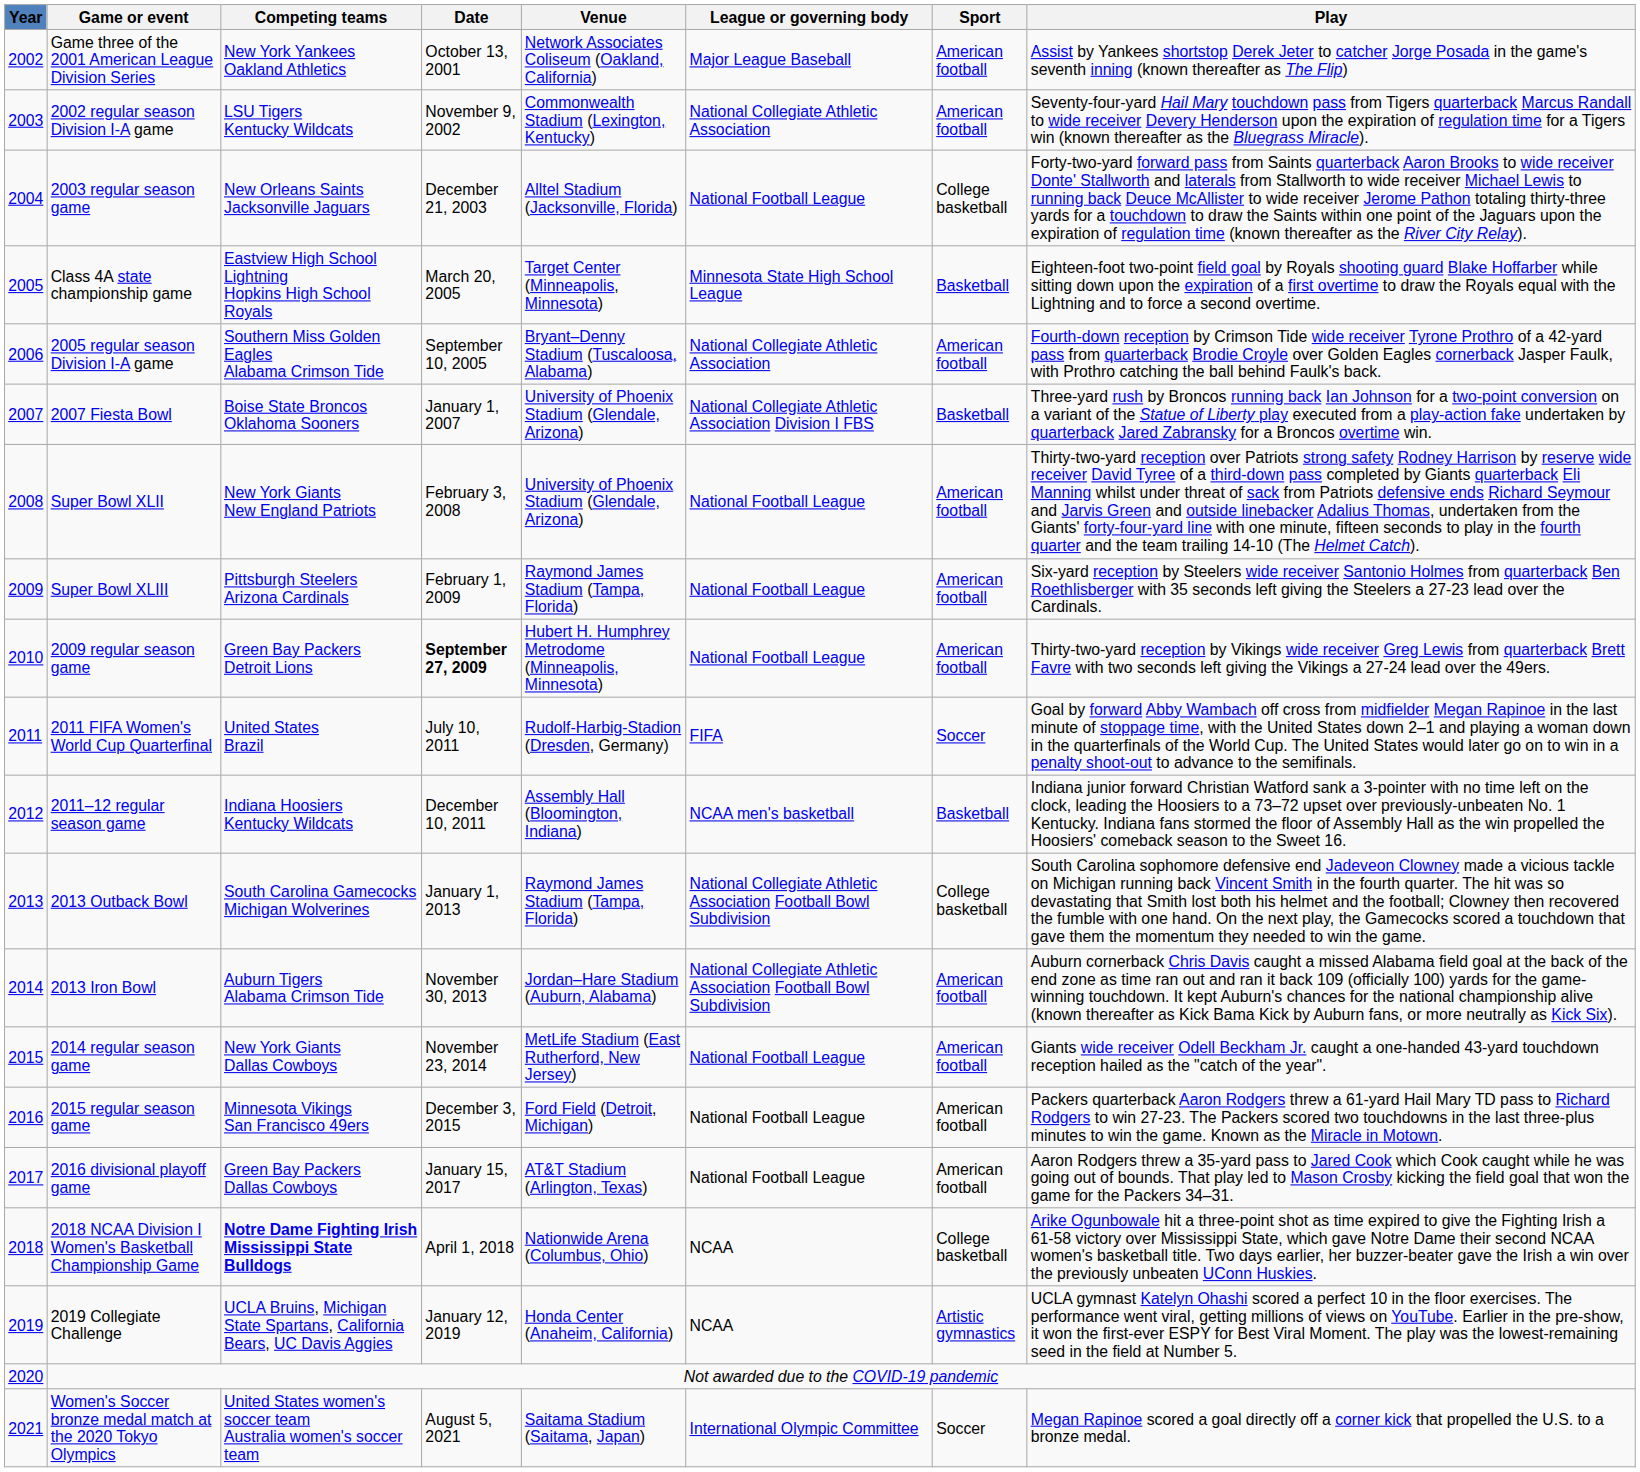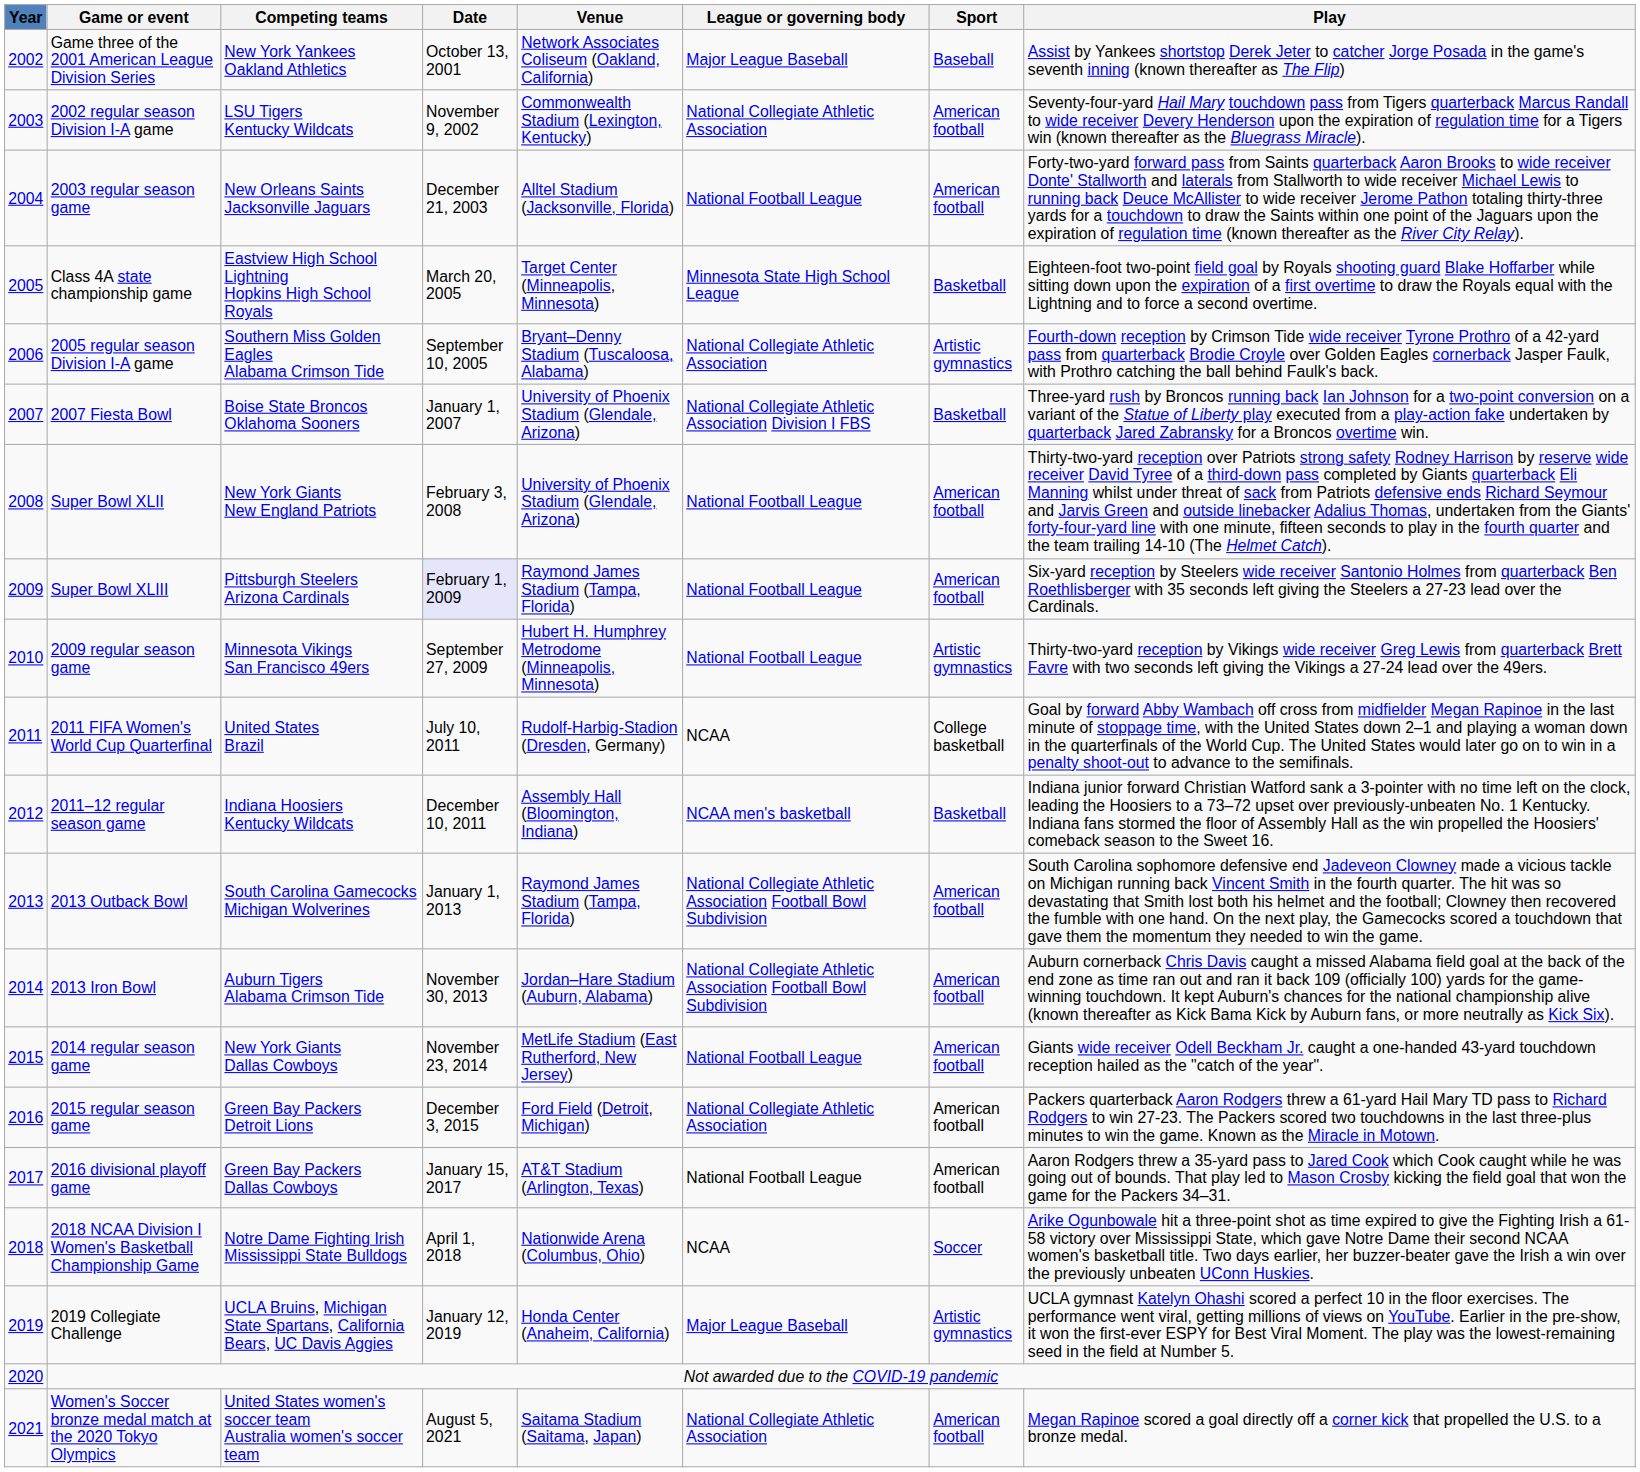(970, 60) American football -> (963, 60) Baseball
(972, 198) College basketball -> (967, 198) American football
(970, 355) American football -> (973, 355) Artistic gymnastics
(466, 589) no background -> (466, 589) lavender background
(293, 658) Green Bay Packers Detroit Lions -> (297, 658) Minnesota Vikings San Francisco 49ers
(466, 658) bold -> (465, 658) normal
(970, 658) American football -> (973, 658) Artistic gymnastics
(706, 736) FIFA -> (708, 736) NCAA
(961, 736) Soccer -> (969, 736) College basketball
(972, 901) College basketball -> (967, 901) American football
(296, 1117) Minnesota Vikings San Francisco 49ers -> (293, 1117) Green Bay Packers Detroit Lions
(777, 1117) National Football League -> (780, 1117) National Collegiate Athletic Association
(321, 1247) bold -> (316, 1247) normal
(972, 1247) College basketball -> (958, 1247) Soccer
(711, 1325) NCAA -> (767, 1325) Major League Baseball
(804, 1428) International Olympic Committee -> (780, 1428) National Collegiate Athletic Association
(961, 1428) Soccer -> (967, 1428) American football
